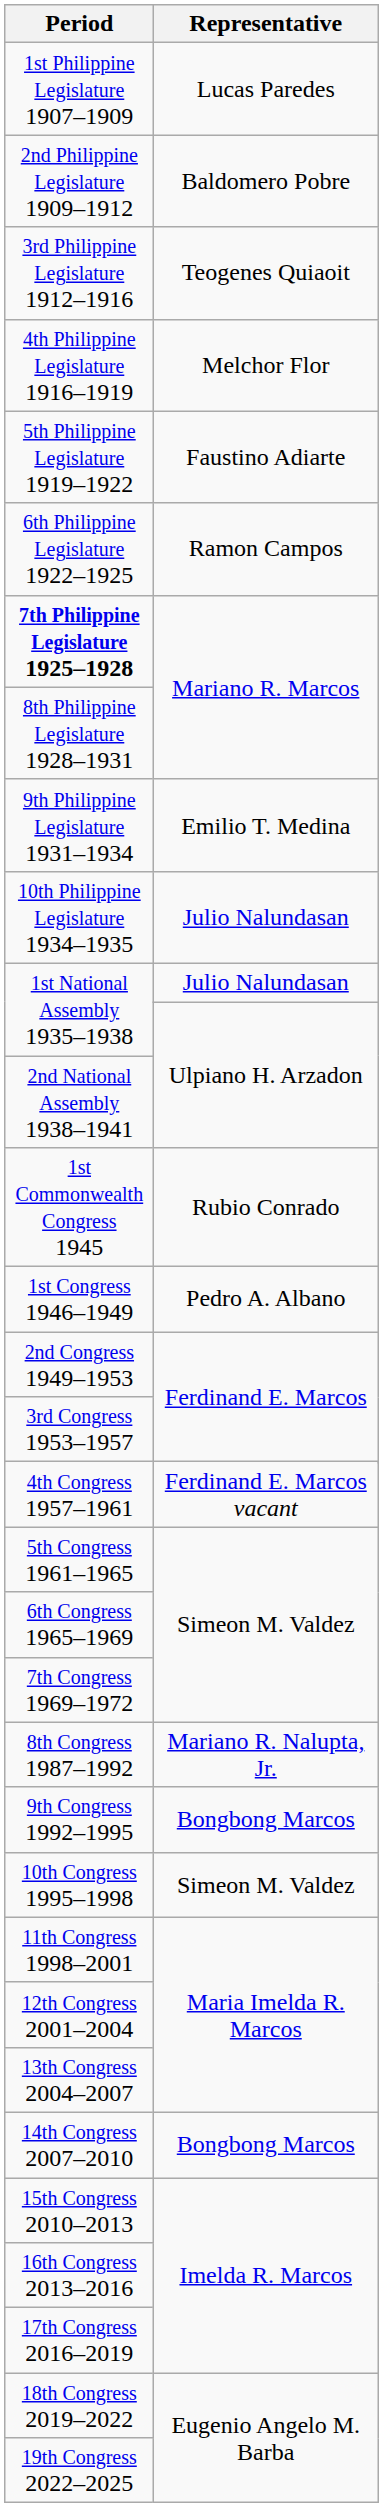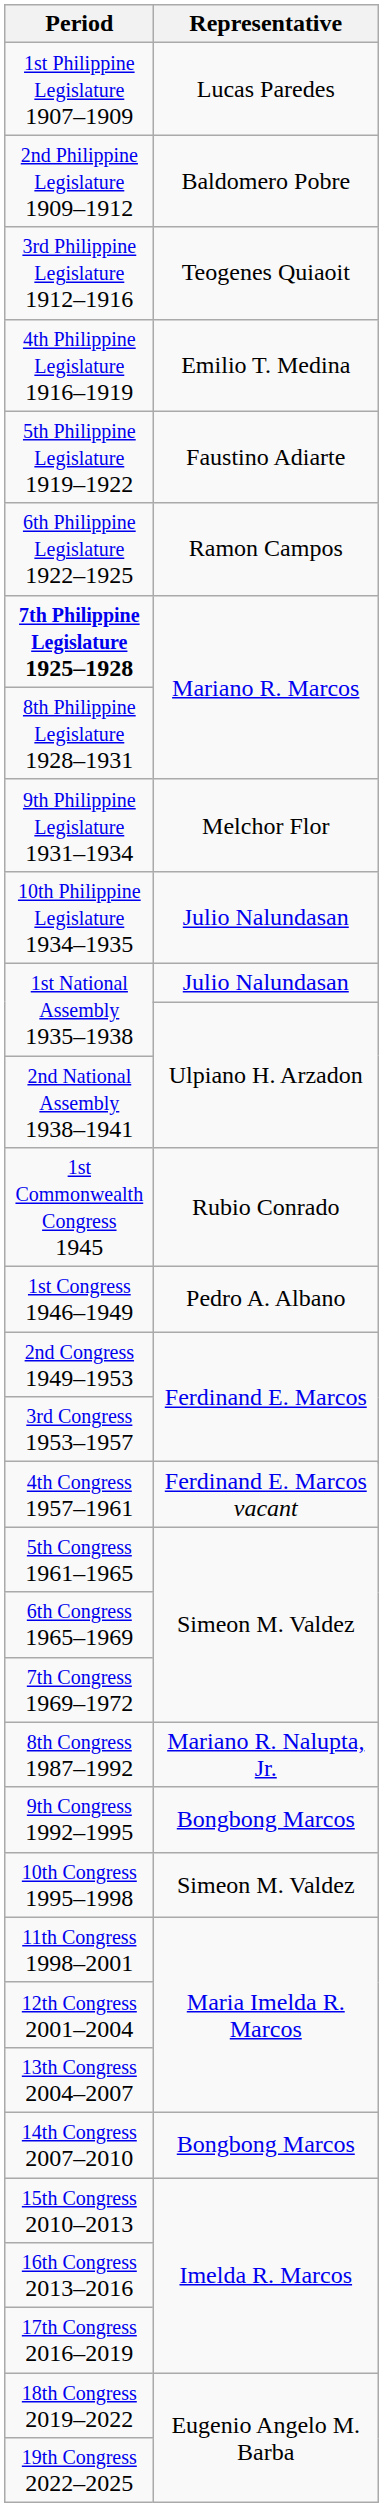(266, 364) Melchor Flor -> (266, 364) Emilio T. Medina
(266, 825) Emilio T. Medina -> (266, 825) Melchor Flor
